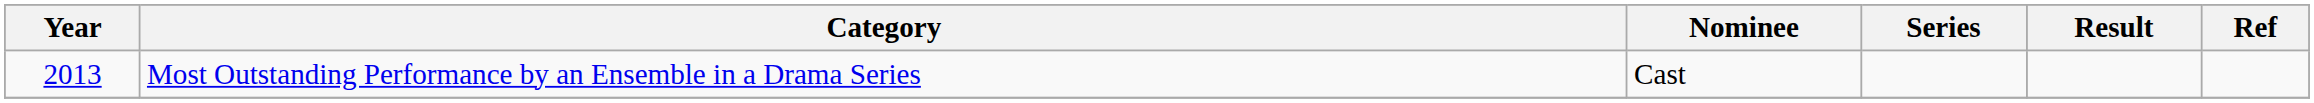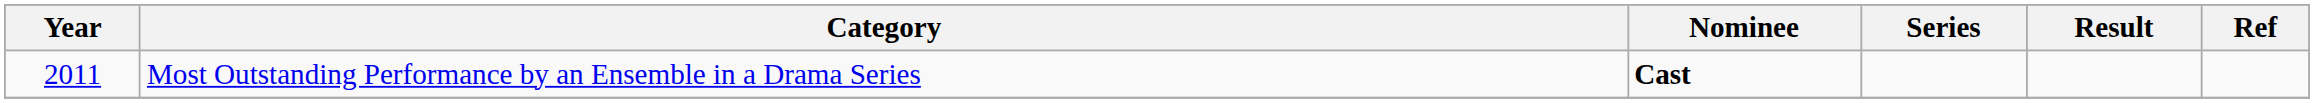(73, 73) 2013 -> (73, 73) 2011
(1660, 73) normal -> (1662, 73) bold
